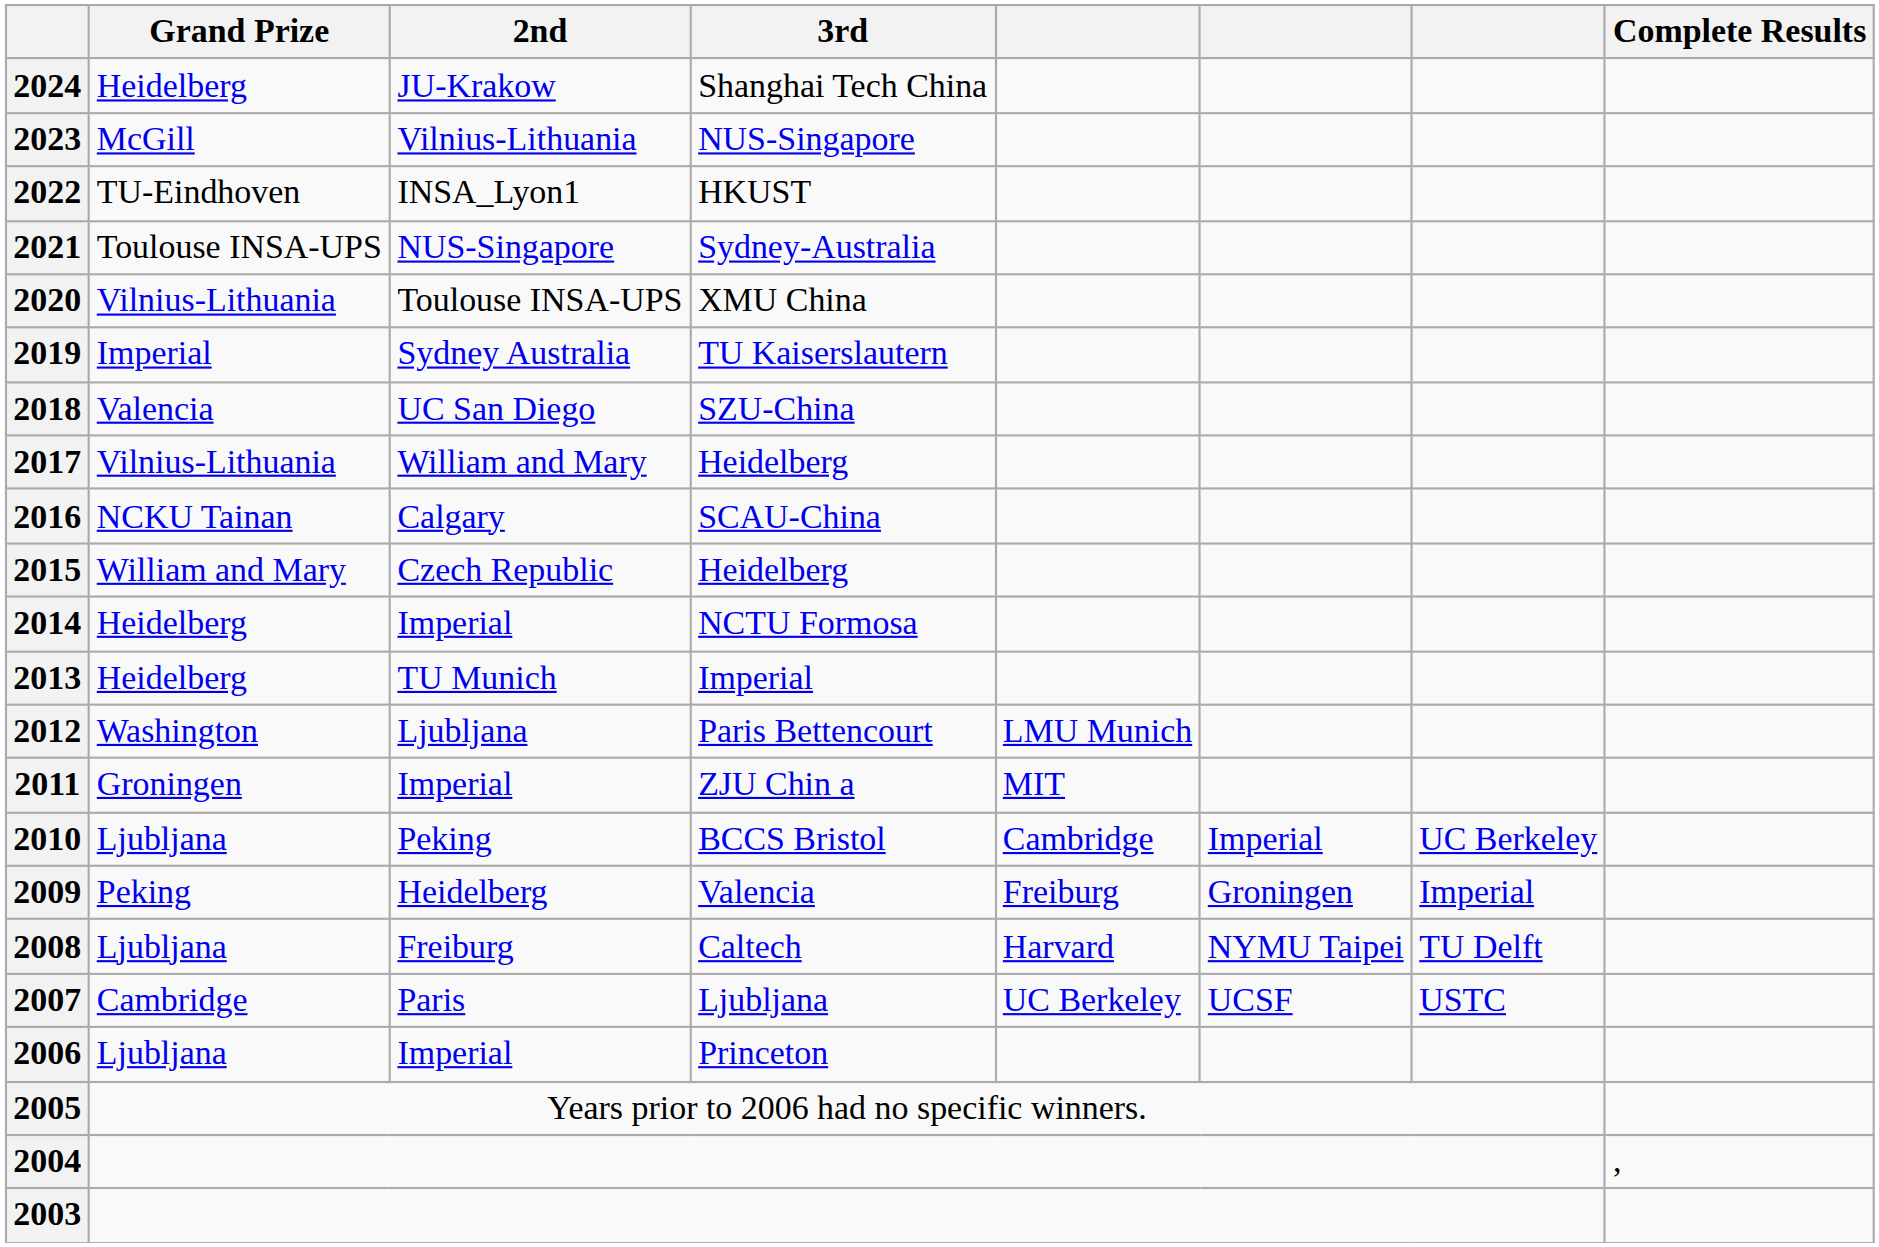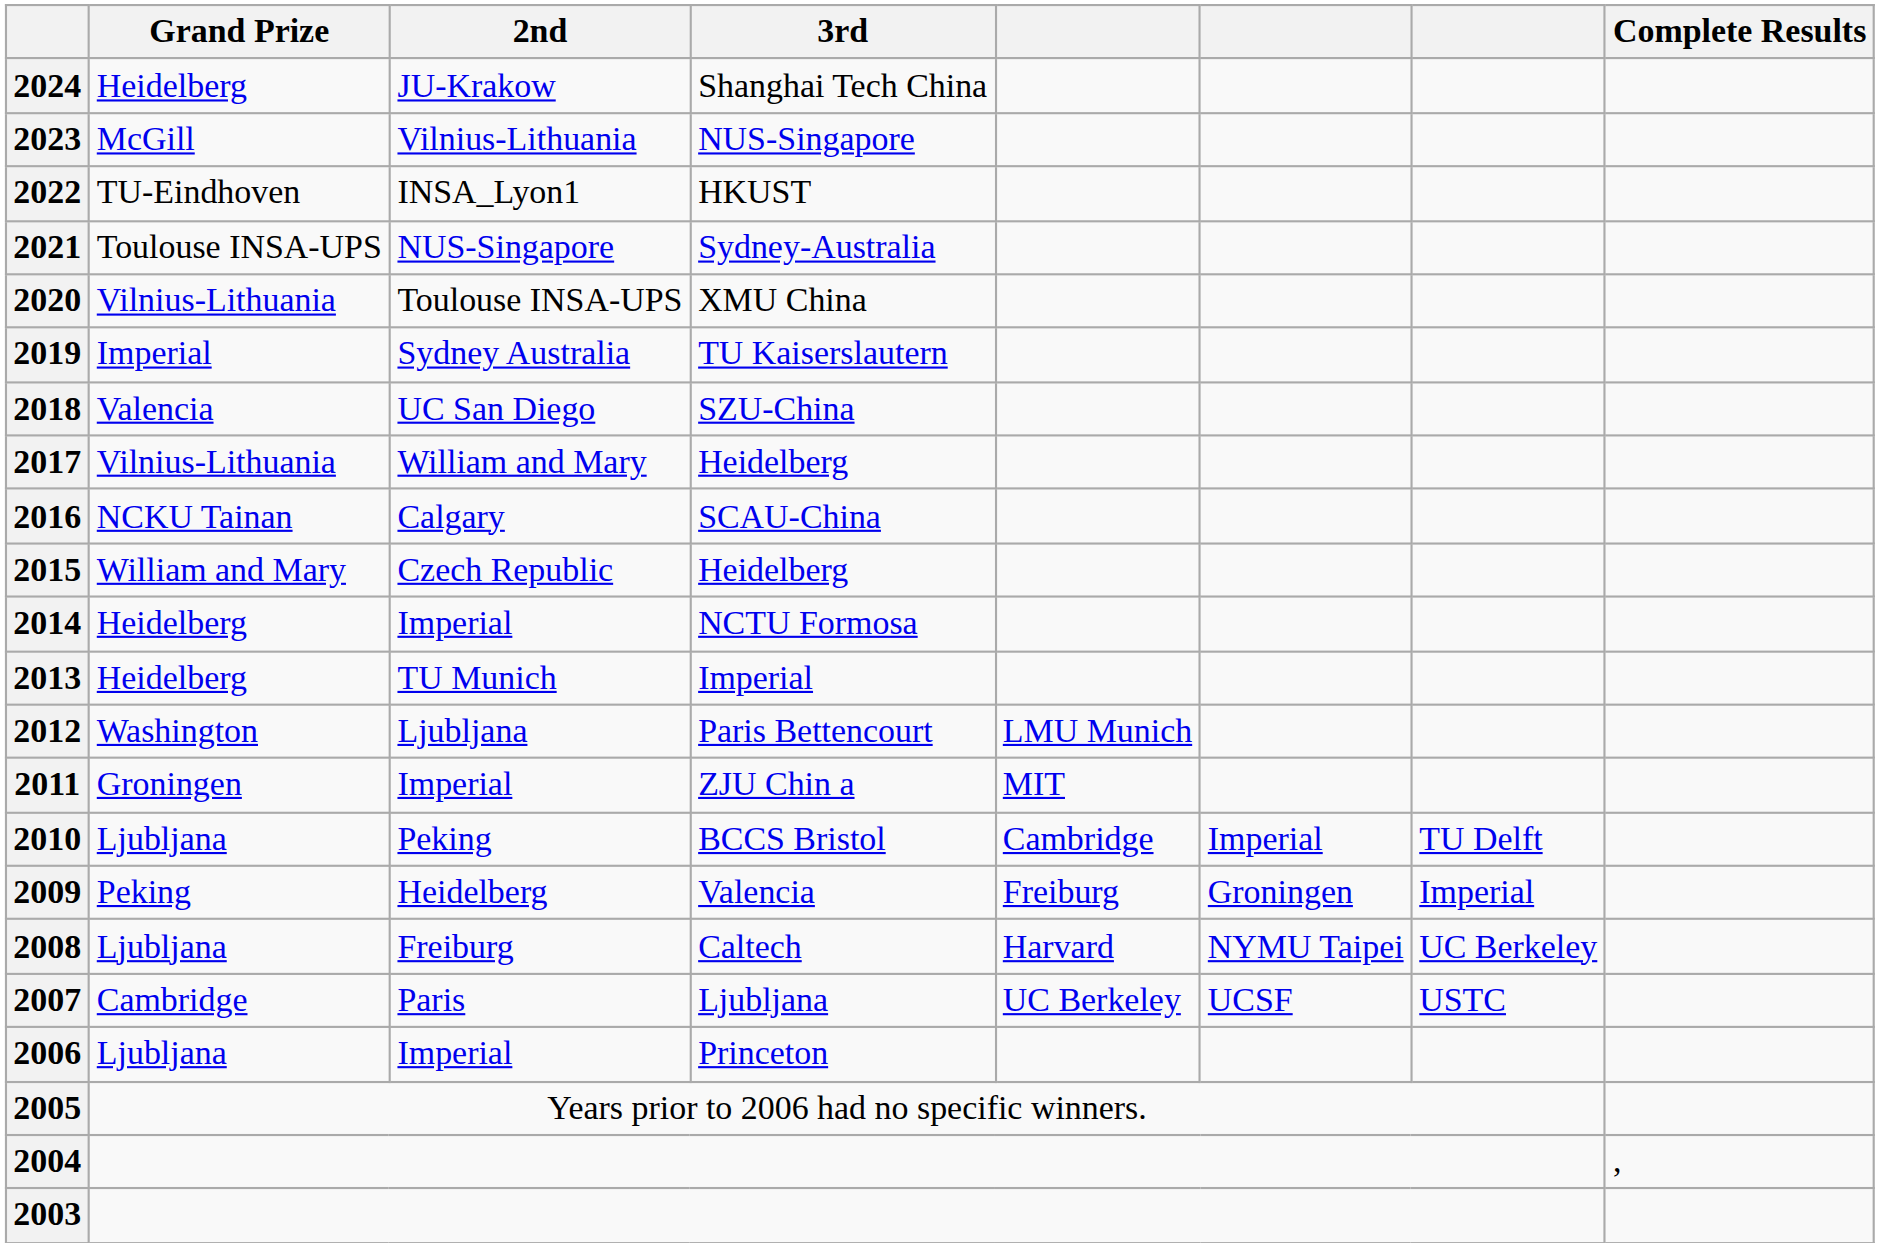(1508, 838) UC Berkeley -> (1481, 838) TU Delft
(1481, 945) TU Delft -> (1508, 945) UC Berkeley
